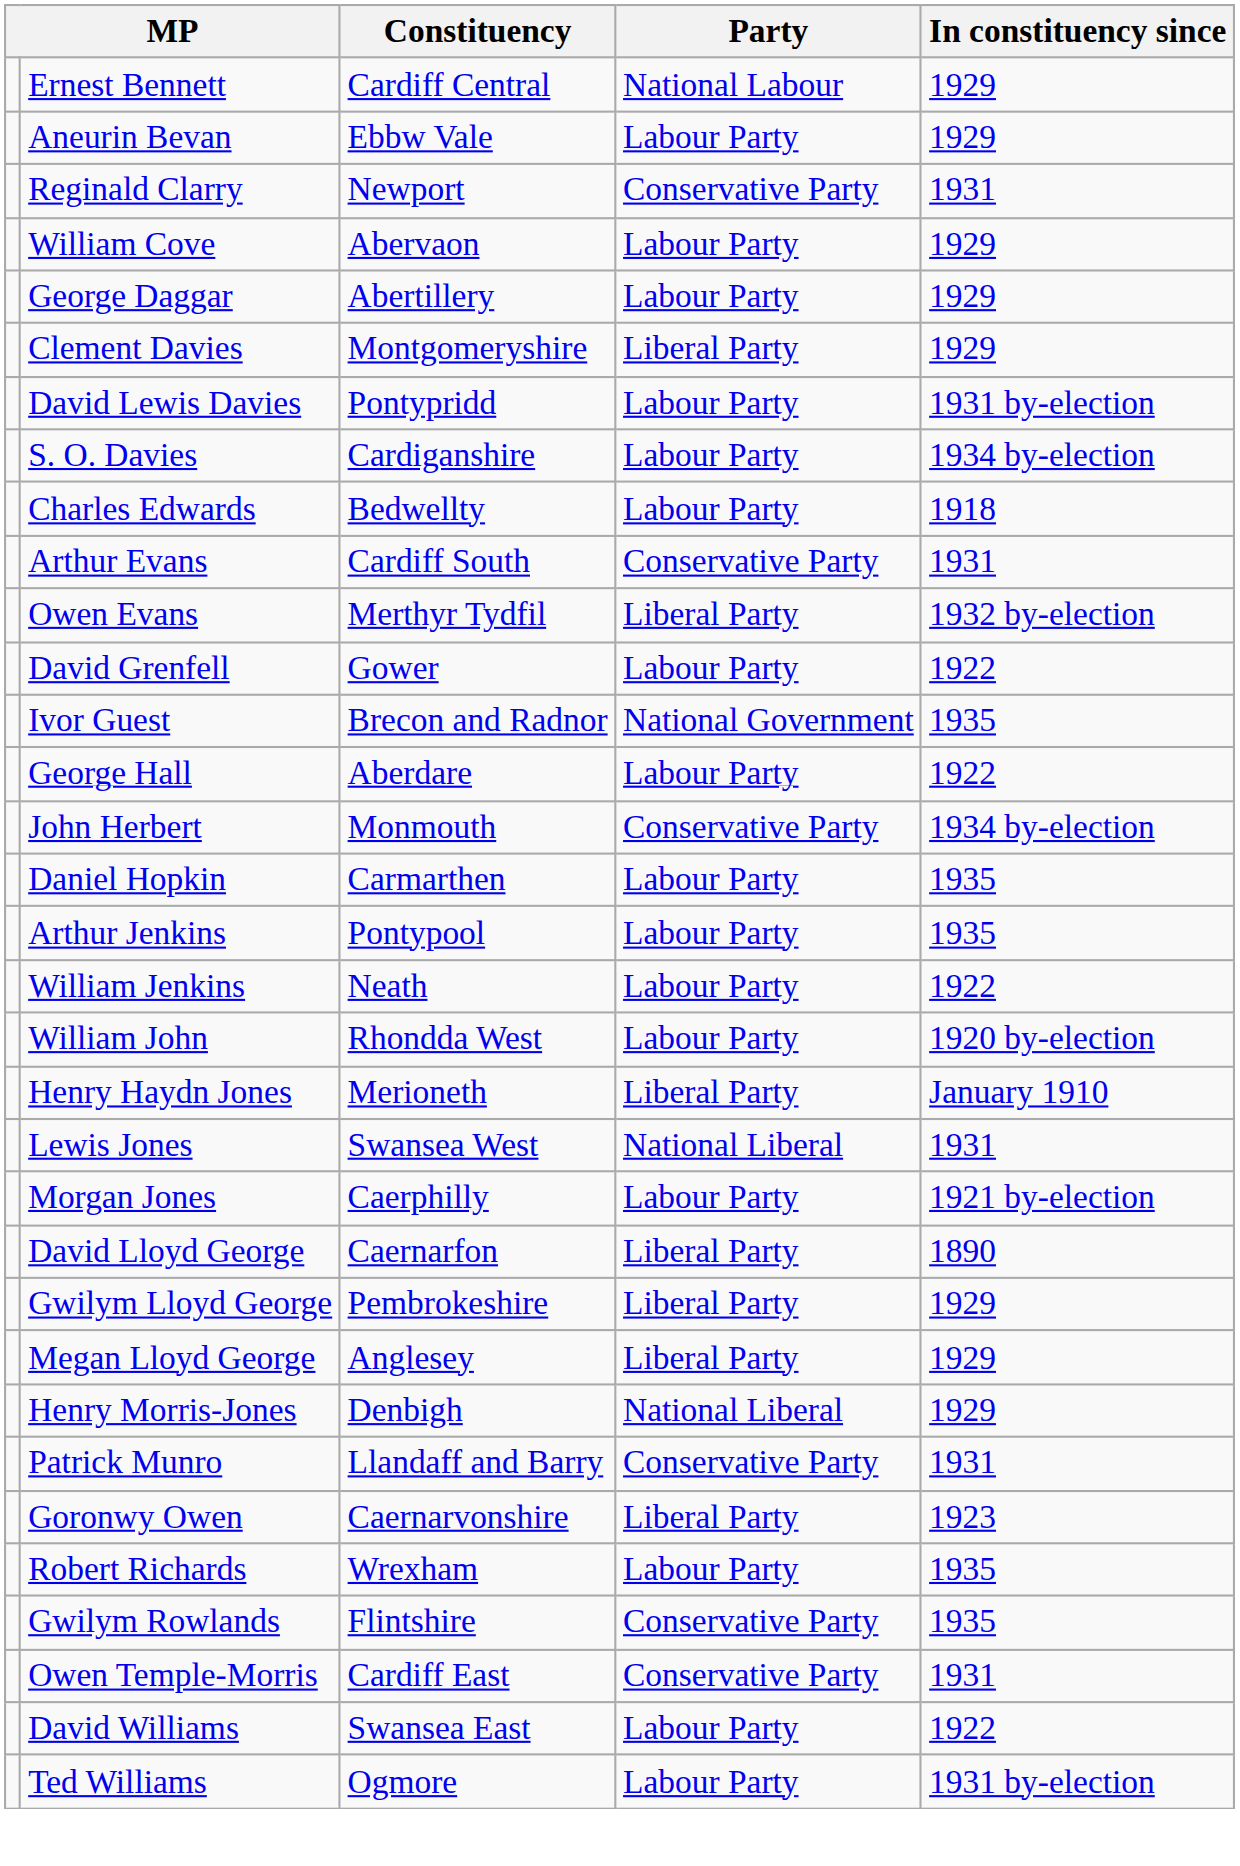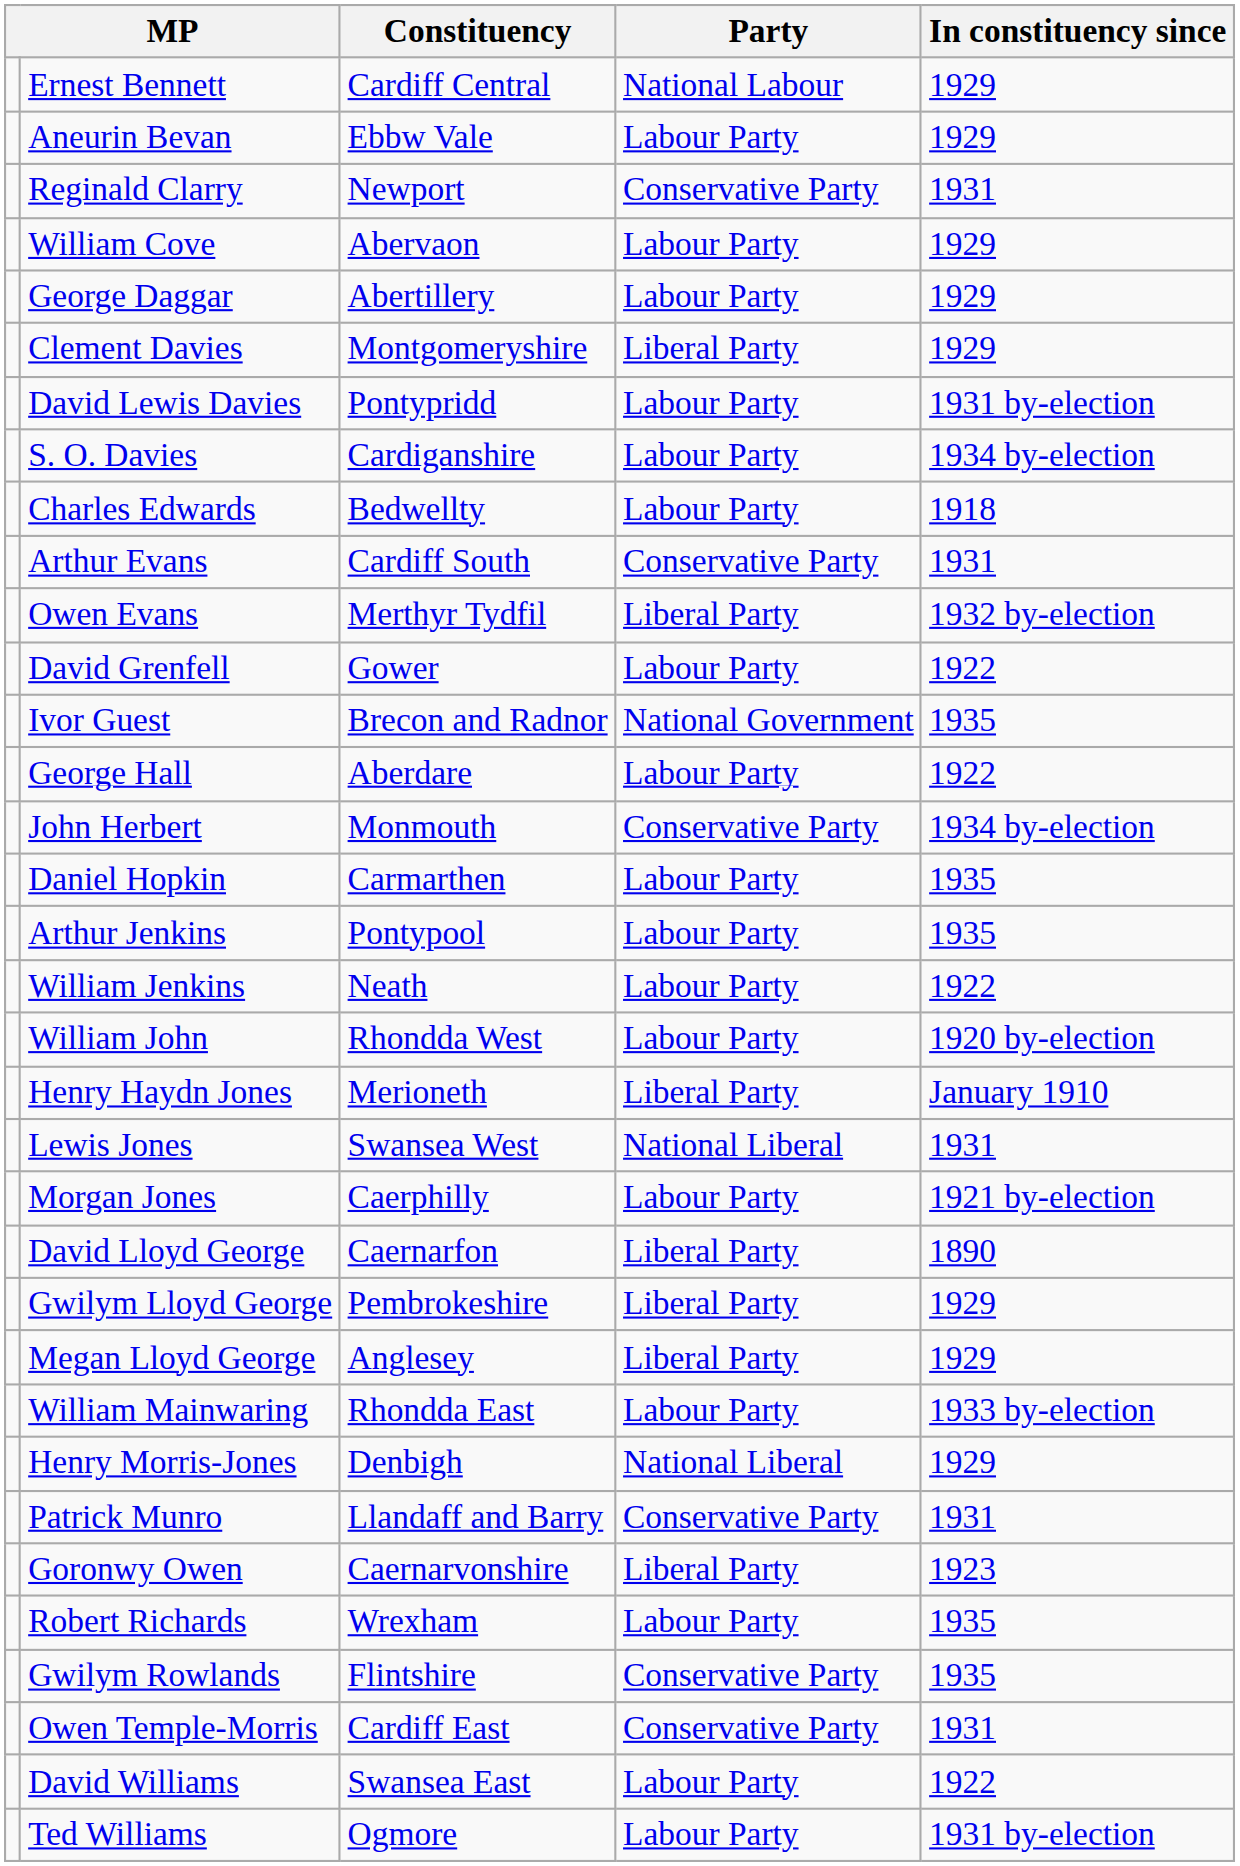+ row: (168, 1409)
